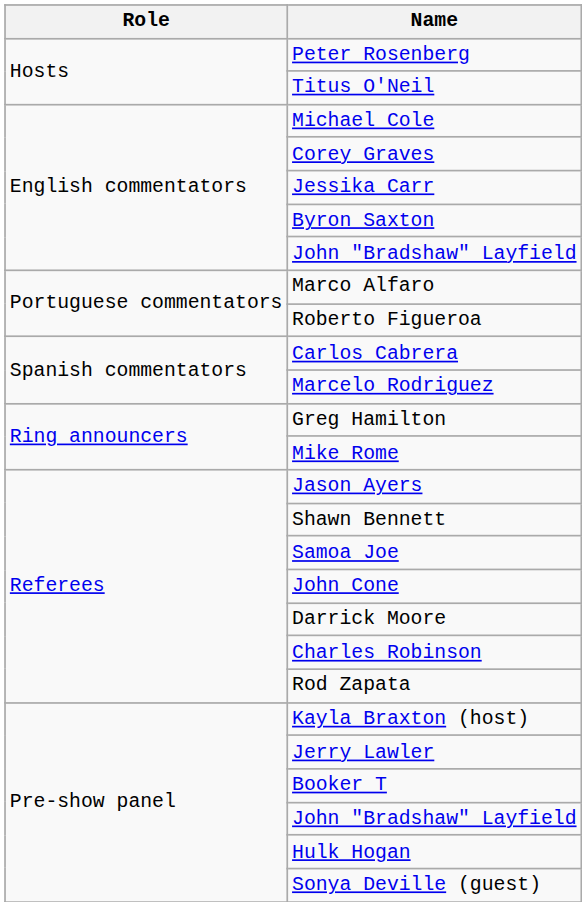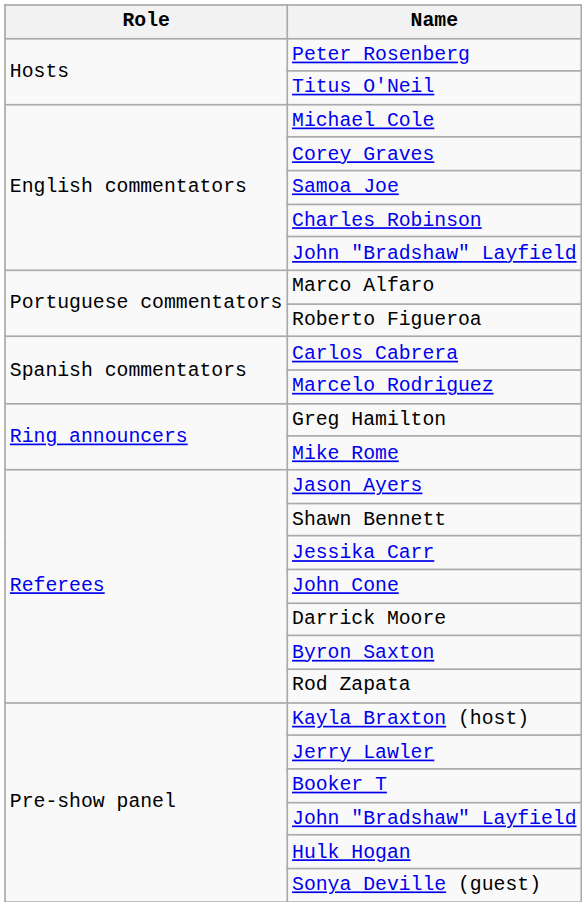(363, 187) Jessika Carr -> (345, 187) Samoa Joe
(363, 221) Byron Saxton -> (387, 221) Charles Robinson
(345, 553) Samoa Joe -> (363, 553) Jessika Carr
(387, 652) Charles Robinson -> (363, 652) Byron Saxton
